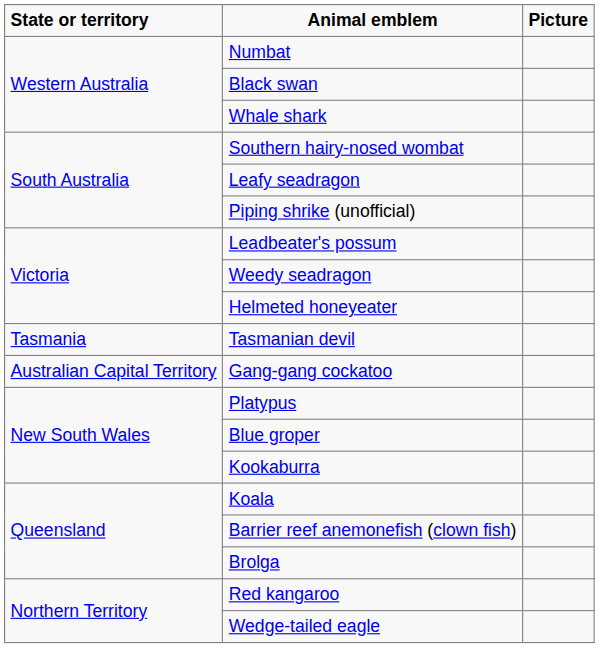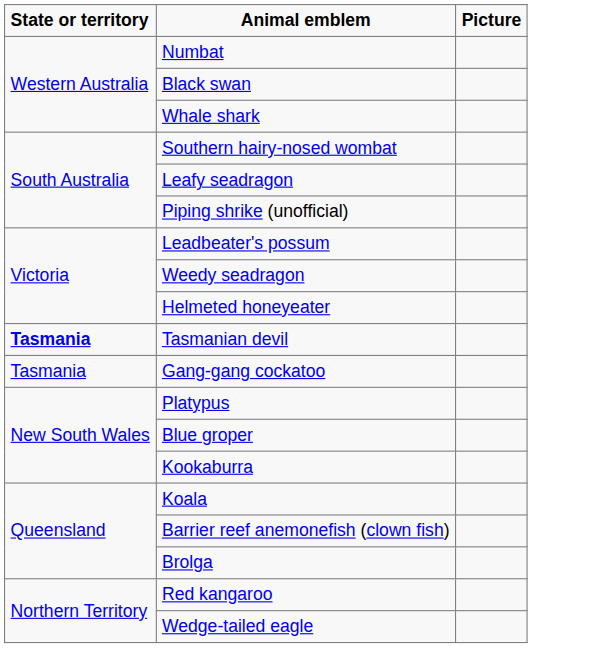(48, 339) normal -> (51, 339) bold
(114, 371) Australian Capital Territory -> (48, 371) Tasmania
